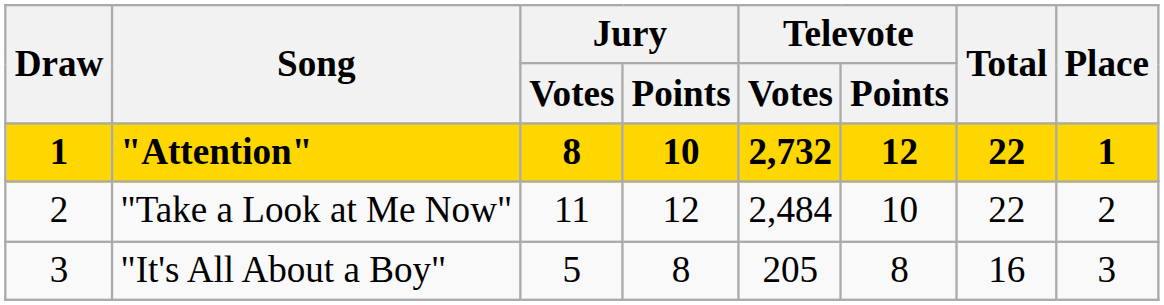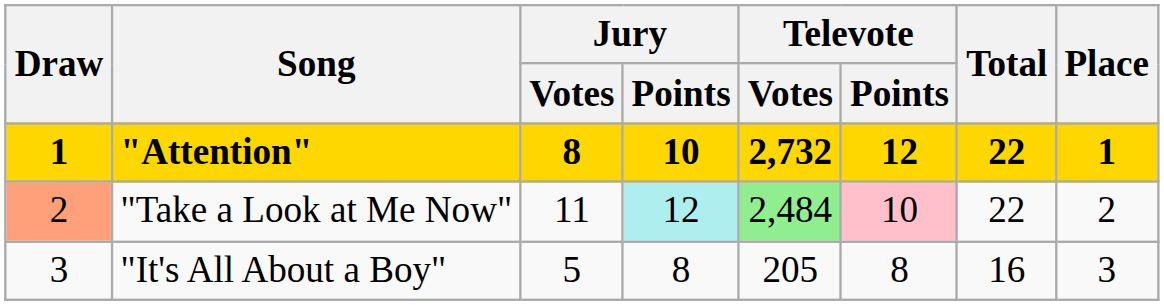(59, 210) no background -> (59, 210) lightsalmon background
(681, 210) no background -> (681, 210) paleturquoise background
(790, 210) no background -> (790, 210) lightgreen background
(900, 210) no background -> (900, 210) pink background
